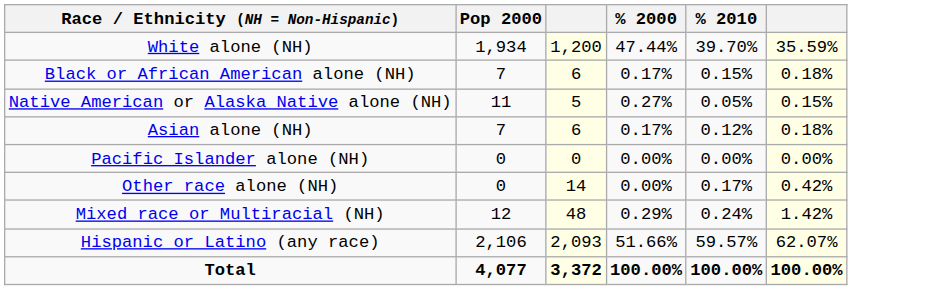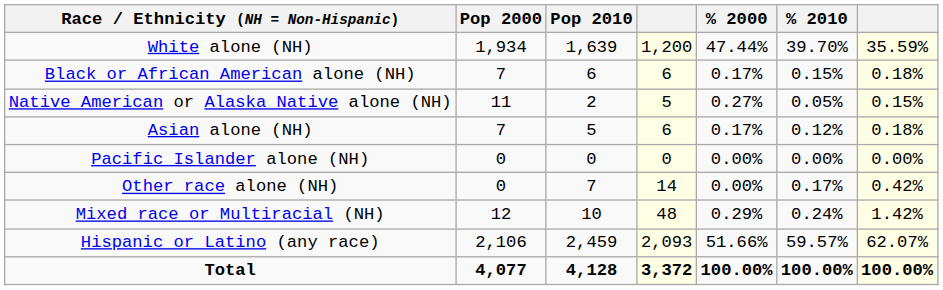+ column: (592, 19)
